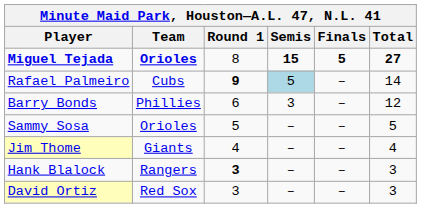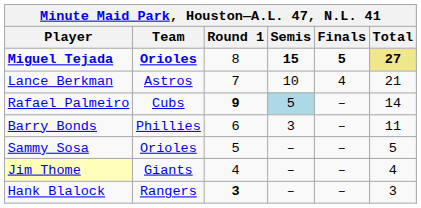(393, 60) no background -> (393, 60) khaki background
+ row: (60, 82)
(393, 104) 12 -> (393, 126) 11
- row: (52, 192)
